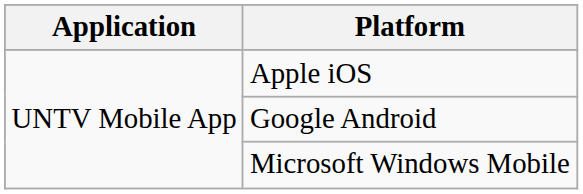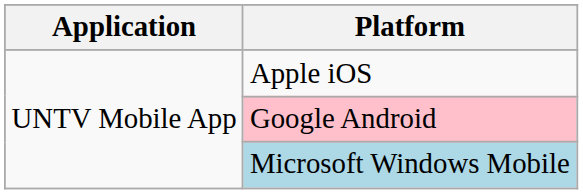(343, 118) no background -> (343, 118) pink background
(410, 164) no background -> (410, 164) lightblue background
